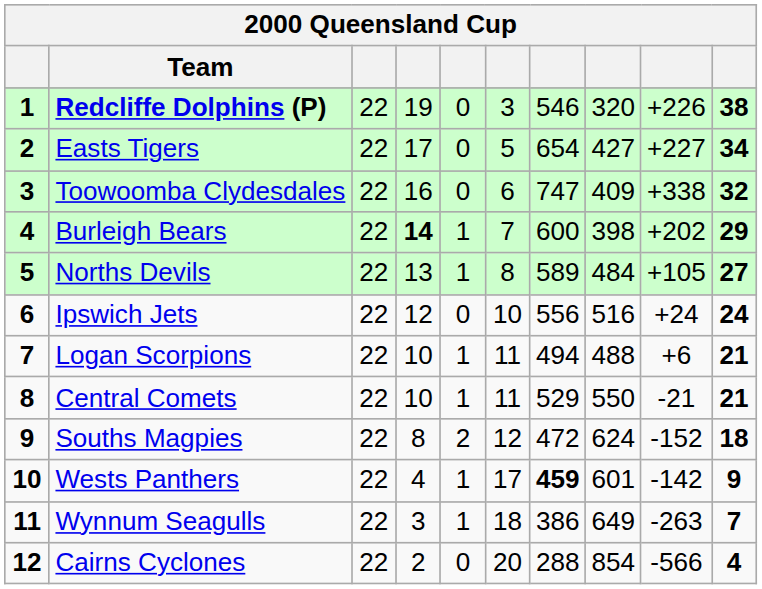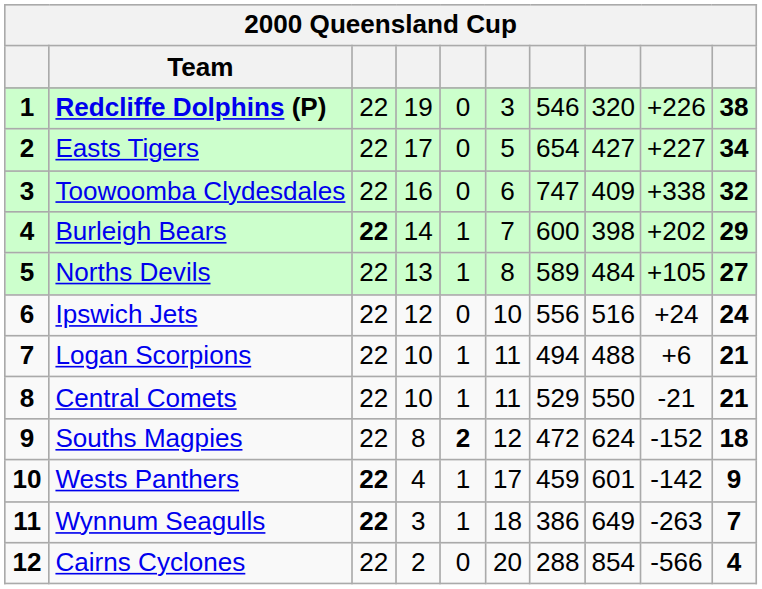(374, 231) normal -> (374, 231) bold
(418, 231) bold -> (418, 231) normal
(463, 438) normal -> (463, 438) bold
(374, 480) normal -> (374, 480) bold
(558, 480) bold -> (558, 480) normal
(374, 521) normal -> (374, 521) bold
